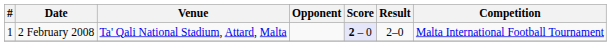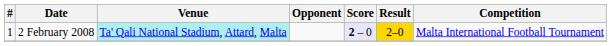(193, 31) no background -> (193, 31) paleturquoise background
(395, 31) no background -> (395, 31) gold background
